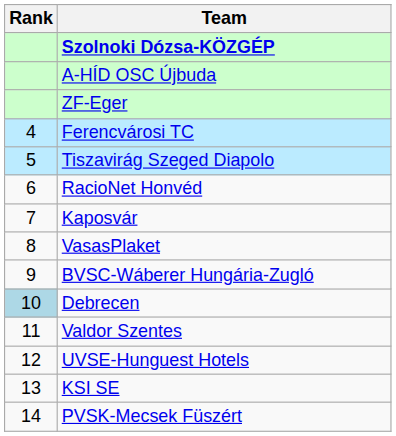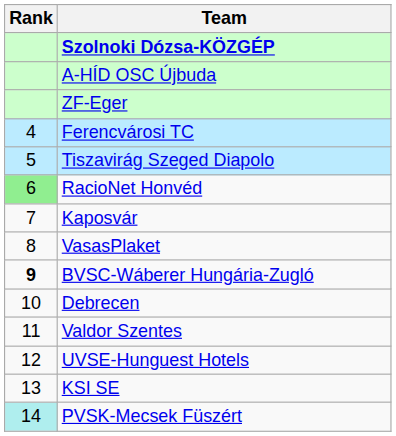(31, 189) no background -> (31, 189) lightgreen background
(31, 274) normal -> (31, 274) bold
(31, 302) lightblue background -> (31, 302) no background
(31, 416) no background -> (31, 416) paleturquoise background
